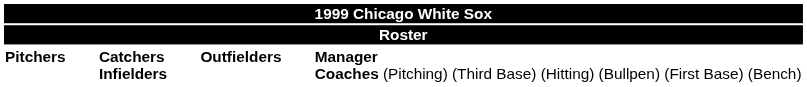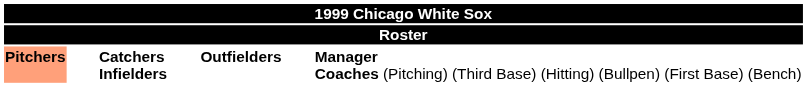(35, 56) no background -> (35, 56) lightsalmon background
